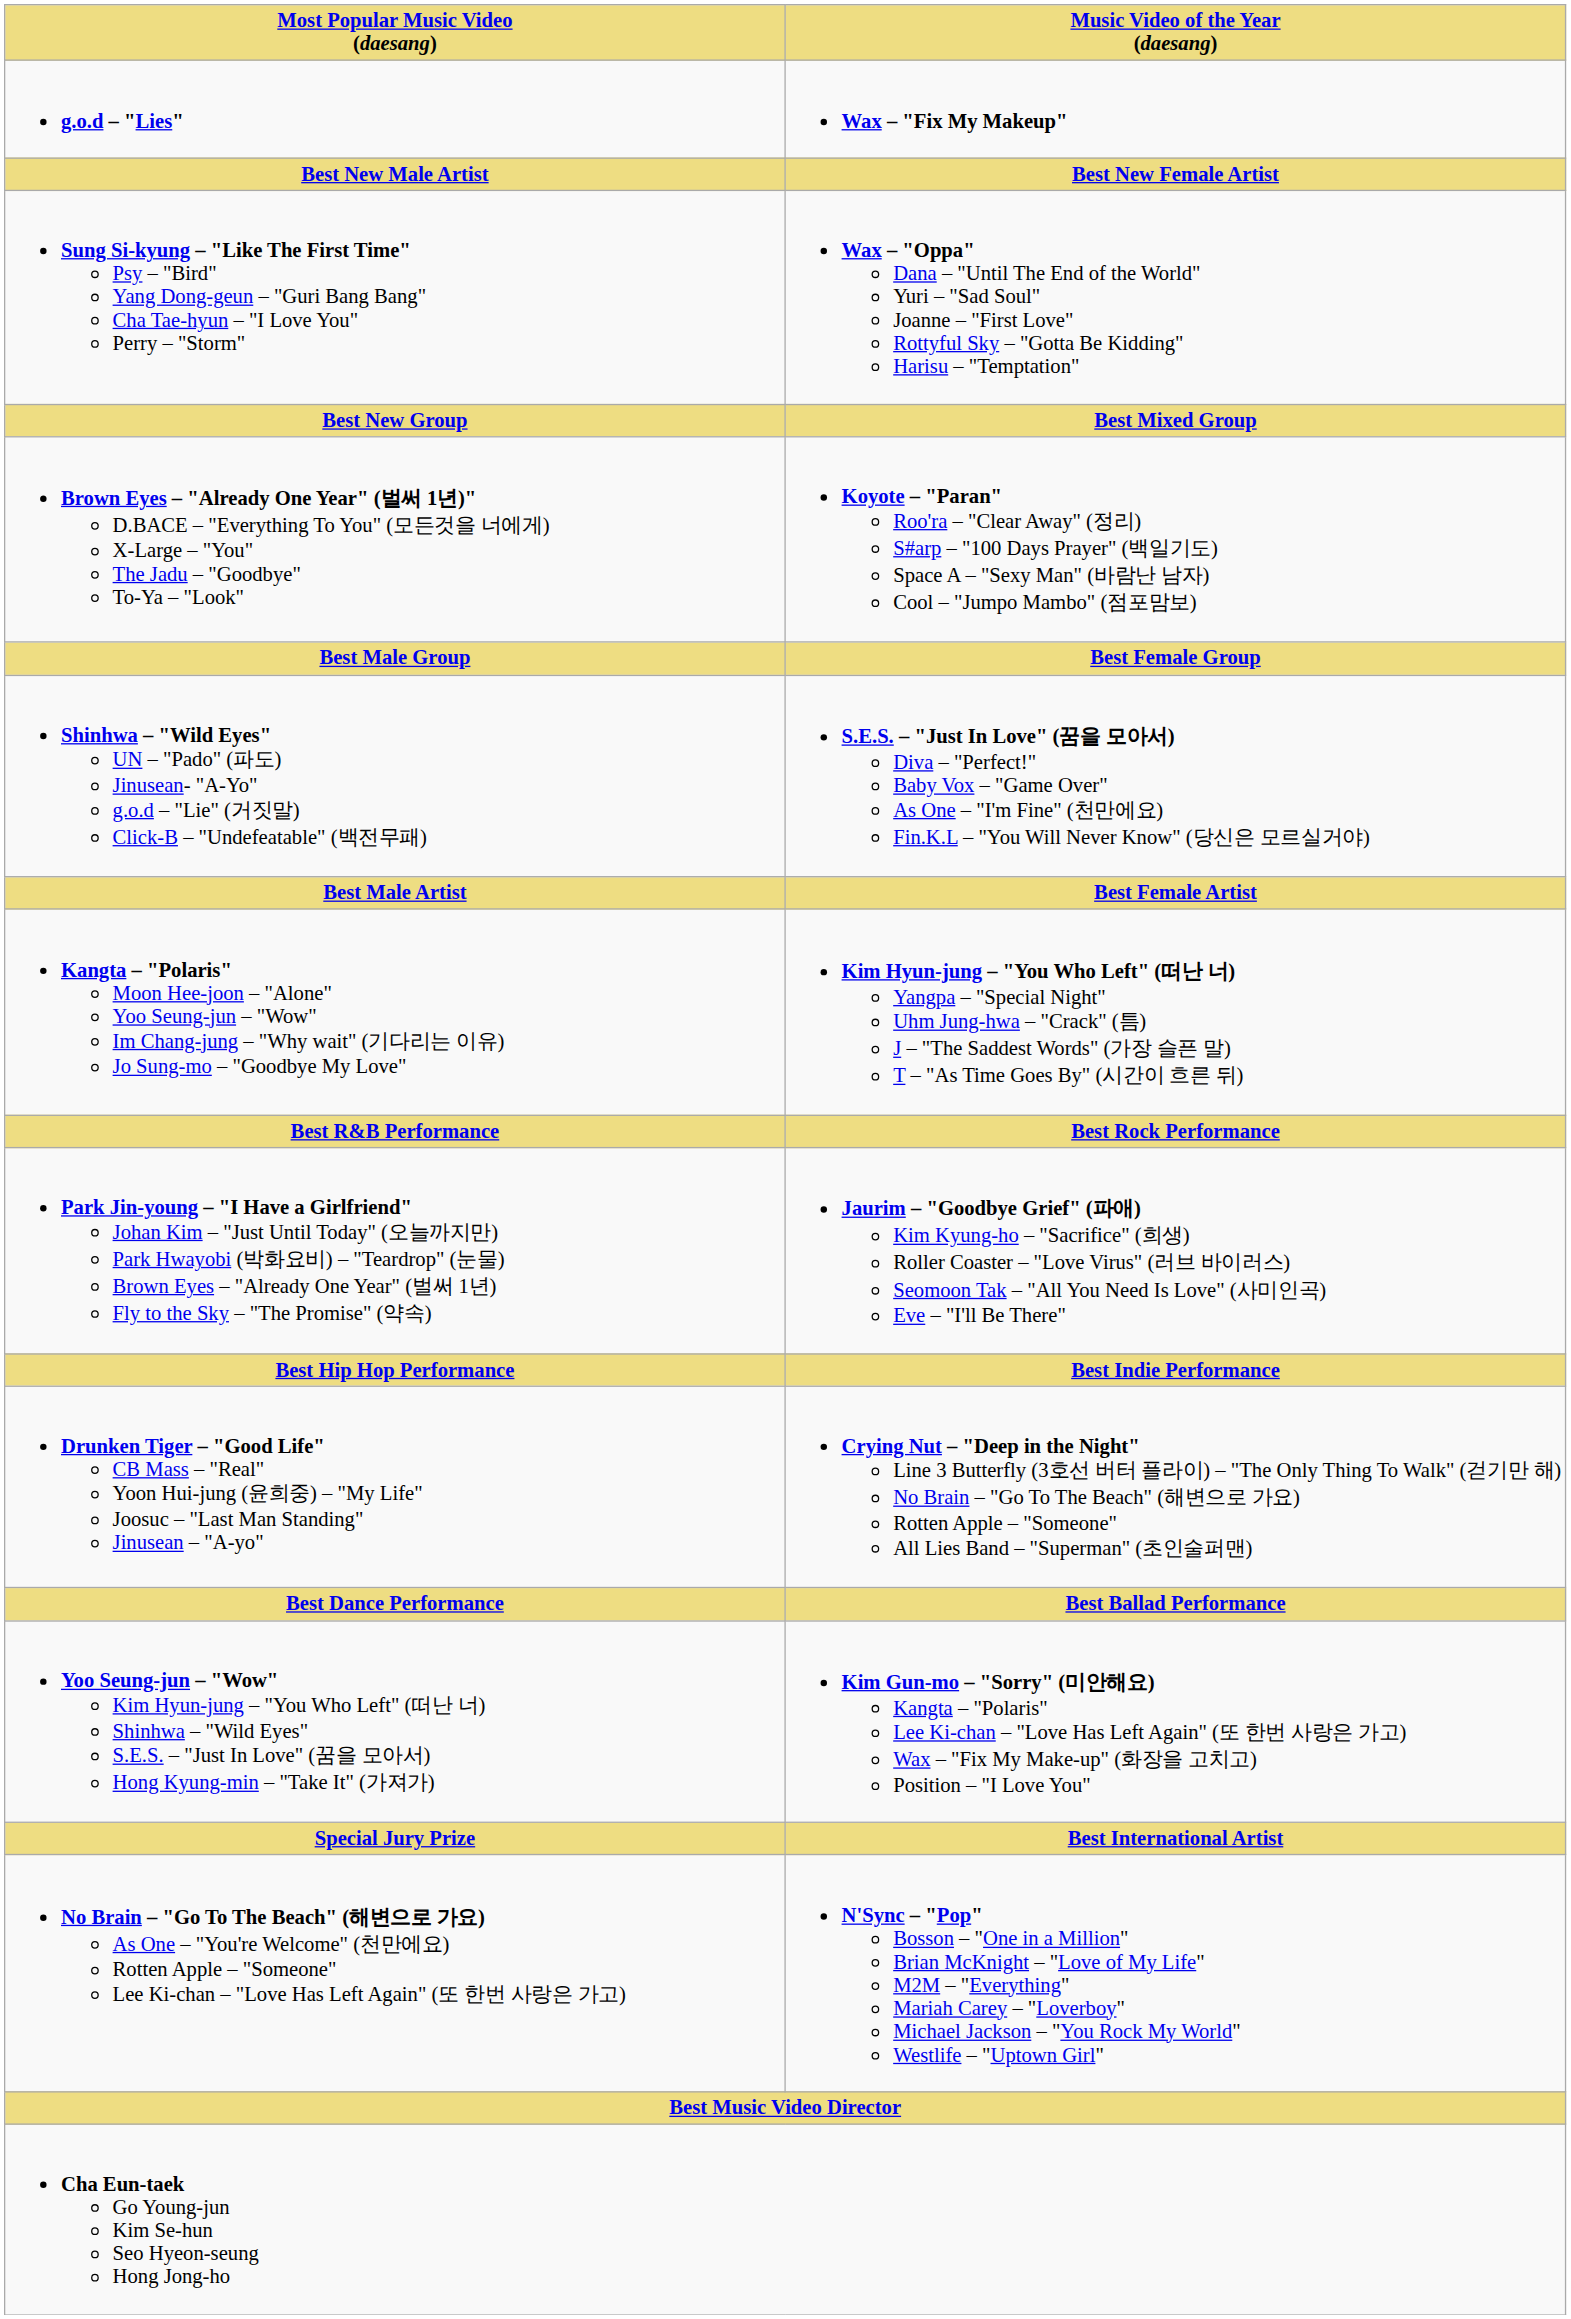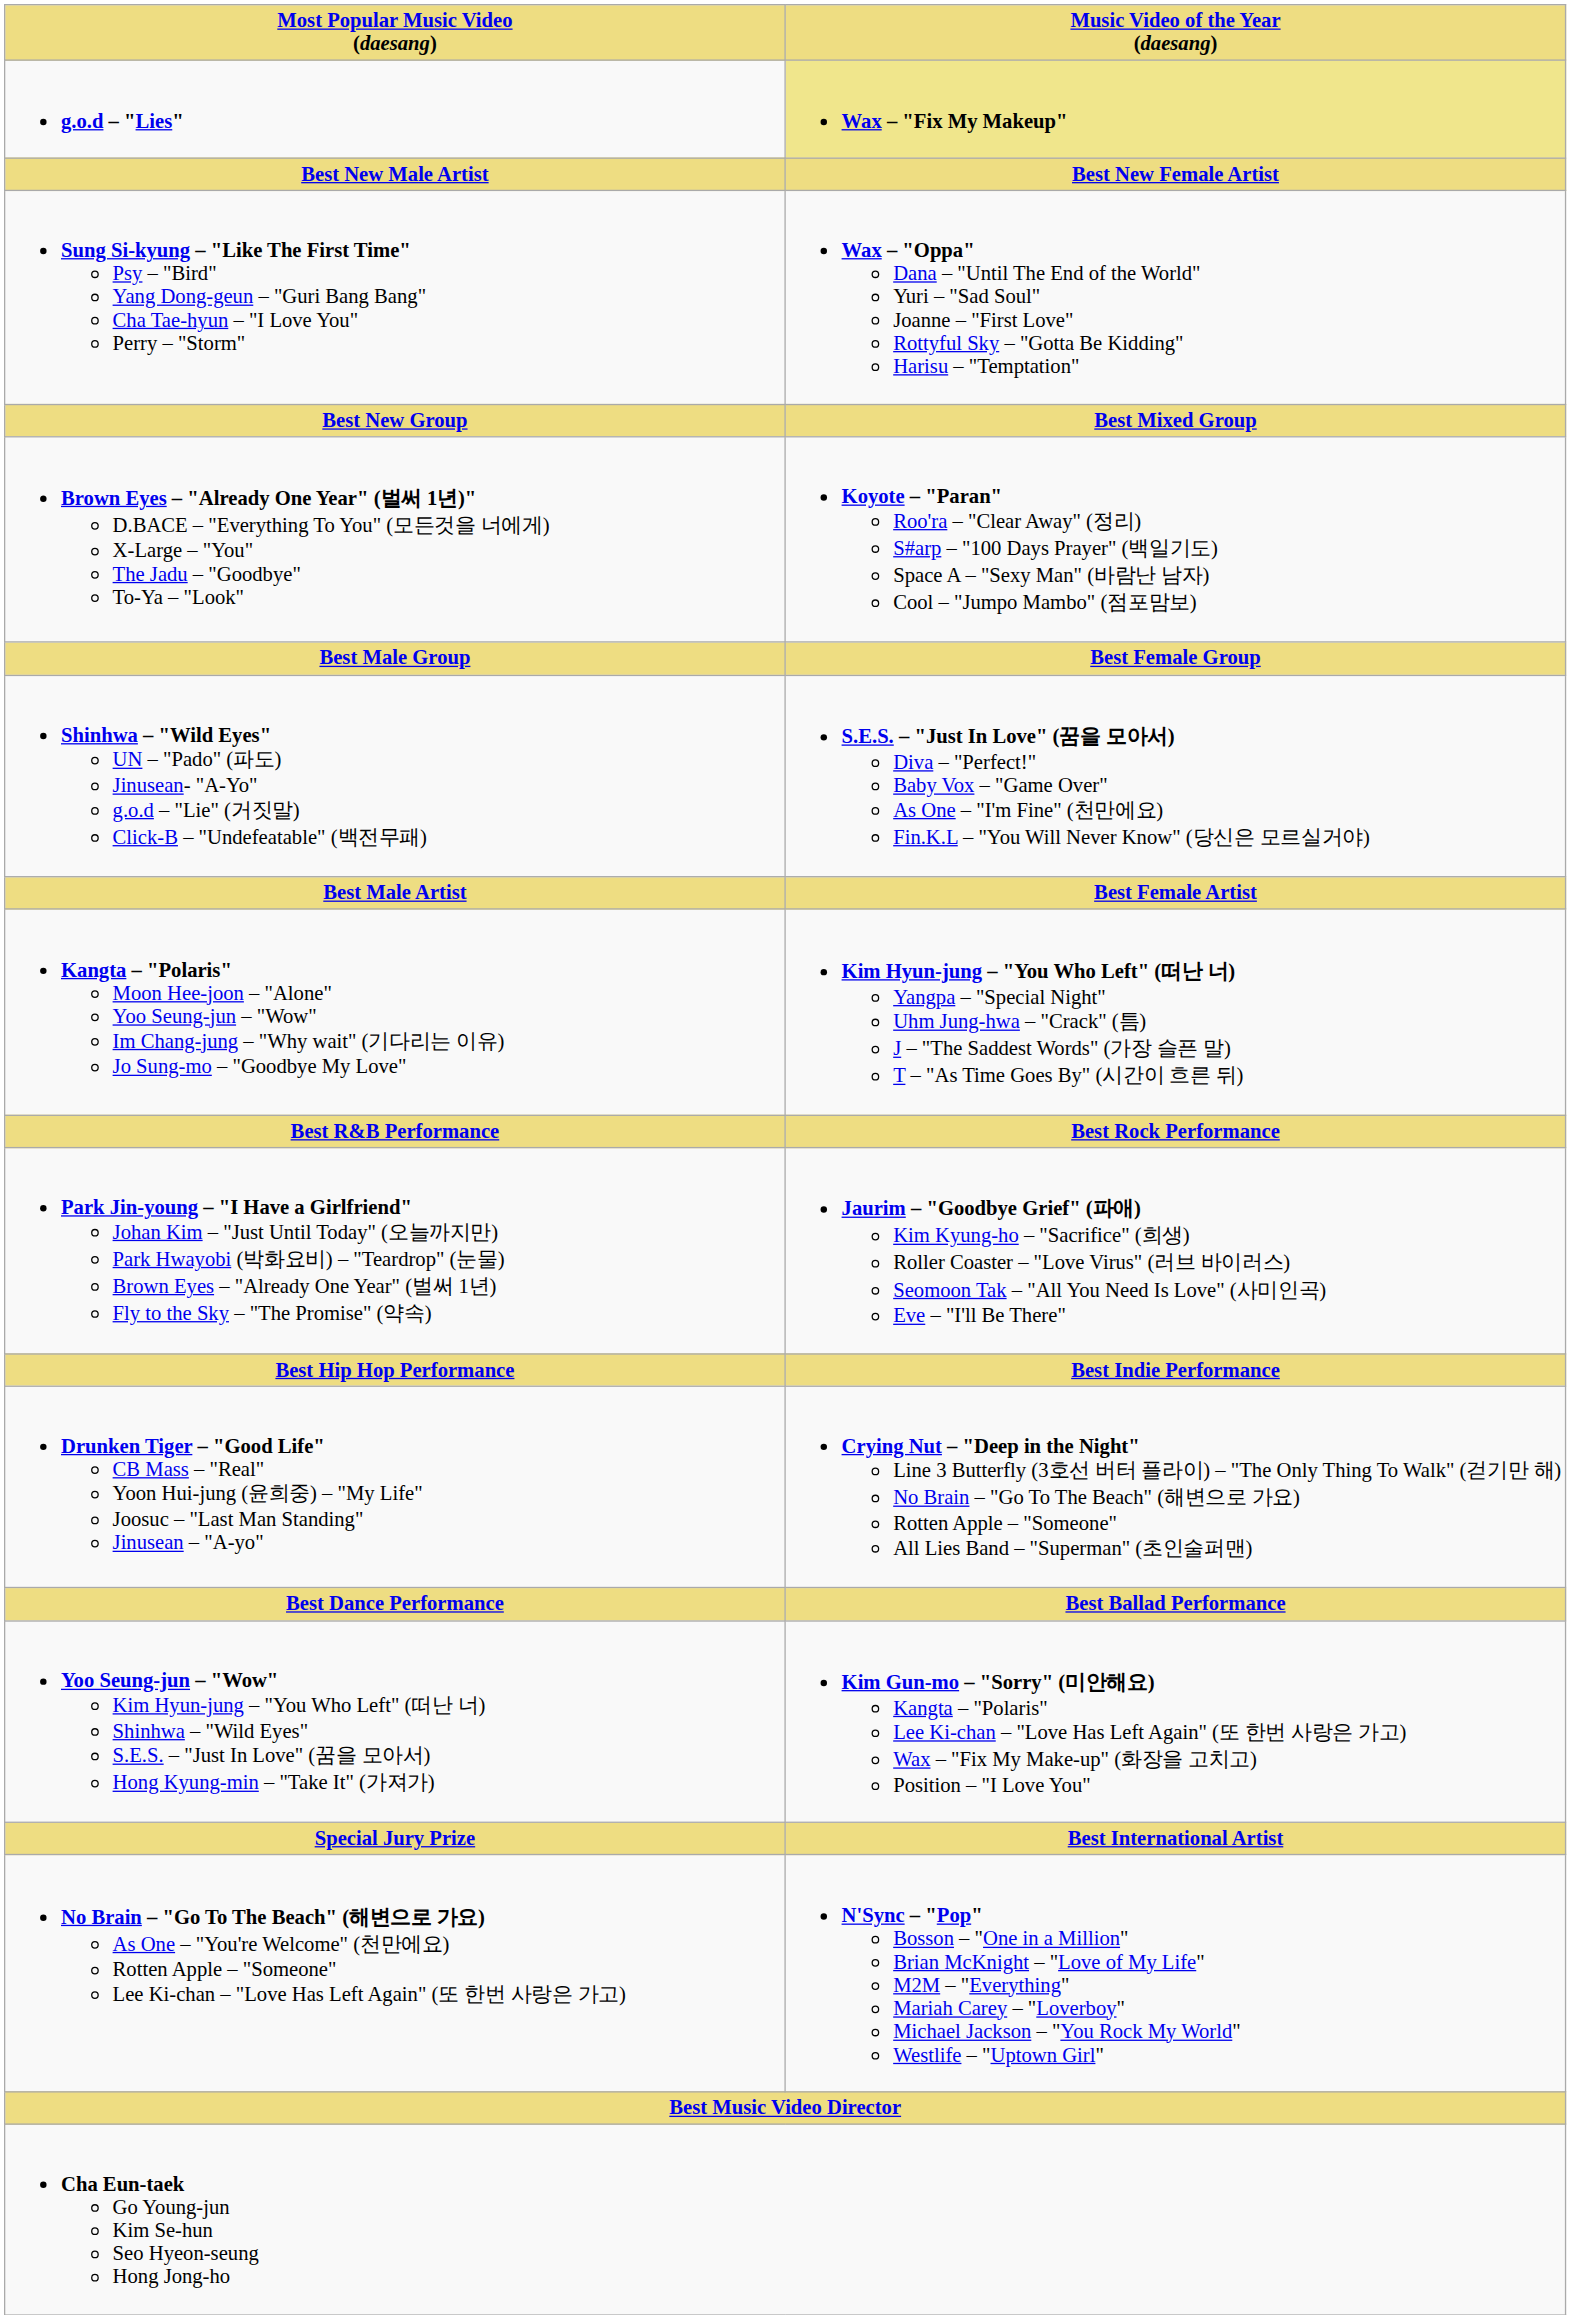(1176, 121) no background -> (1176, 121) khaki background
